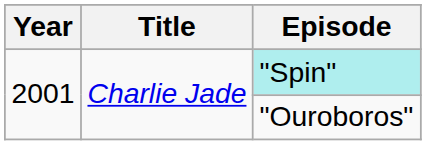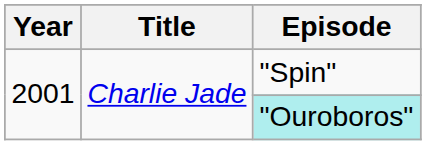(298, 71) paleturquoise background -> (298, 71) no background
(336, 116) no background -> (336, 116) paleturquoise background
